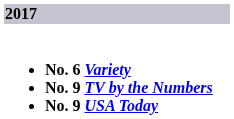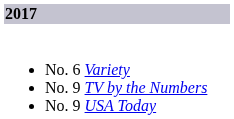(117, 88) bold -> (117, 88) normal
